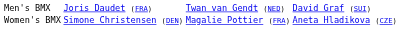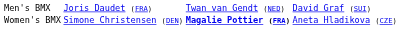(238, 20) normal -> (238, 20) bold
